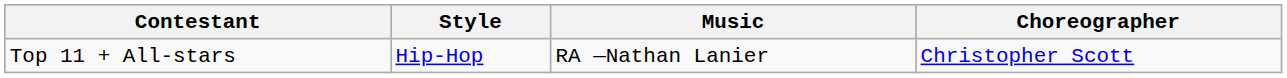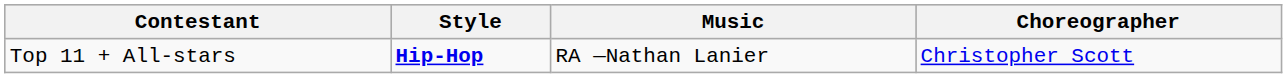(439, 56) normal -> (439, 56) bold
